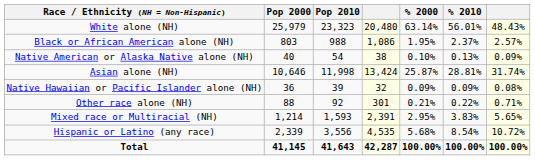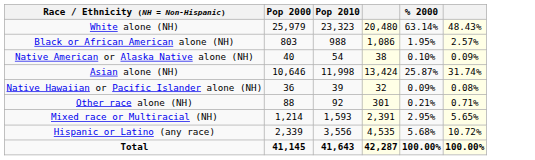- column: (465, 12)
